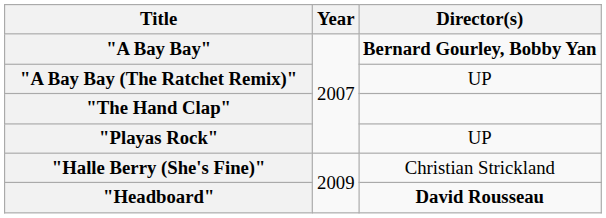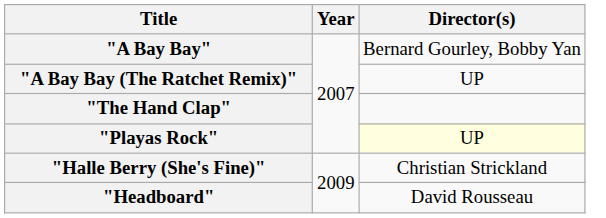(480, 49) bold -> (472, 49) normal
(480, 138) no background -> (472, 138) lightyellow background
(480, 197) bold -> (472, 197) normal
